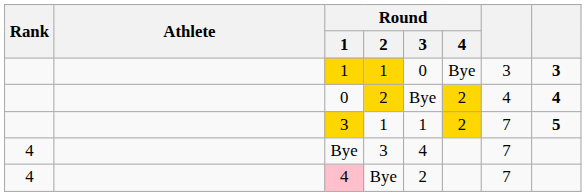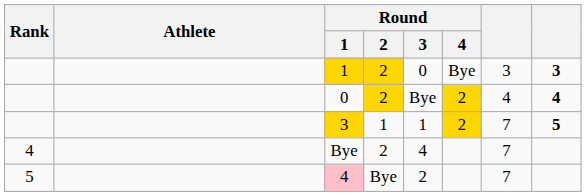(383, 71) 1 -> (383, 71) 2
(383, 151) 3 -> (383, 151) 2
(29, 177) 4 -> (29, 177) 5
